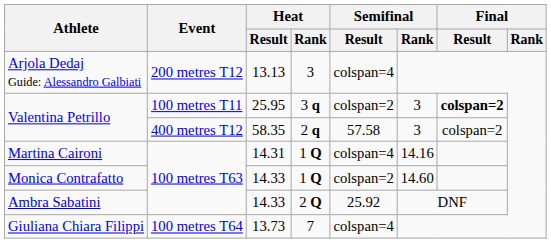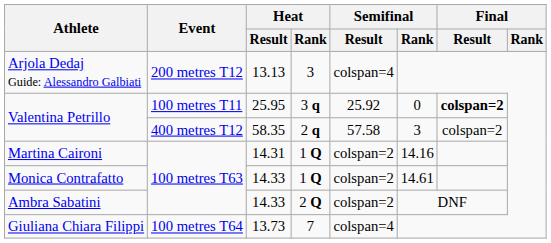(364, 105) colspan=2 -> (364, 105) 25.92
(417, 105) 3 -> (417, 105) 0
(364, 154) colspan=4 -> (364, 154) colspan=2
(417, 178) 14.60 -> (417, 178) 14.61
(364, 202) 25.92 -> (364, 202) colspan=2
